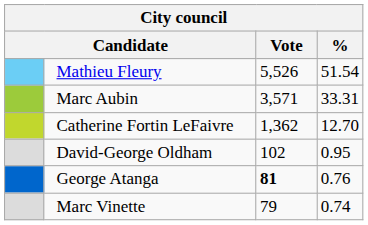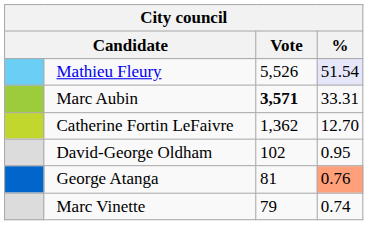(340, 71) no background -> (340, 71) lavender background
(279, 98) normal -> (279, 98) bold
(269, 179) bold -> (269, 179) normal
(336, 179) no background -> (336, 179) lightsalmon background
